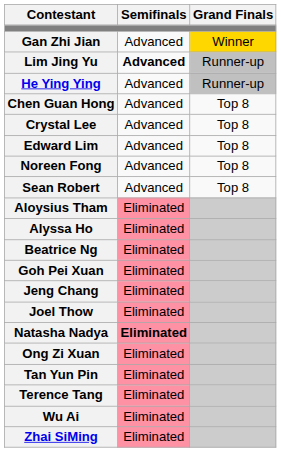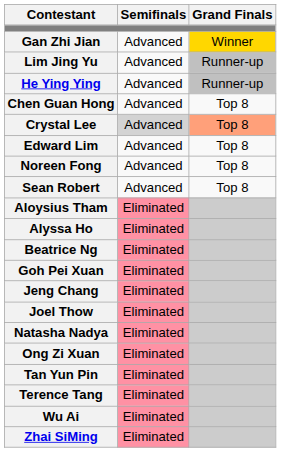(154, 62) bold -> (153, 62) normal
(154, 124) no background -> (153, 124) lightgrey background
(233, 124) no background -> (232, 124) lightsalmon background
(154, 333) bold -> (153, 333) normal
